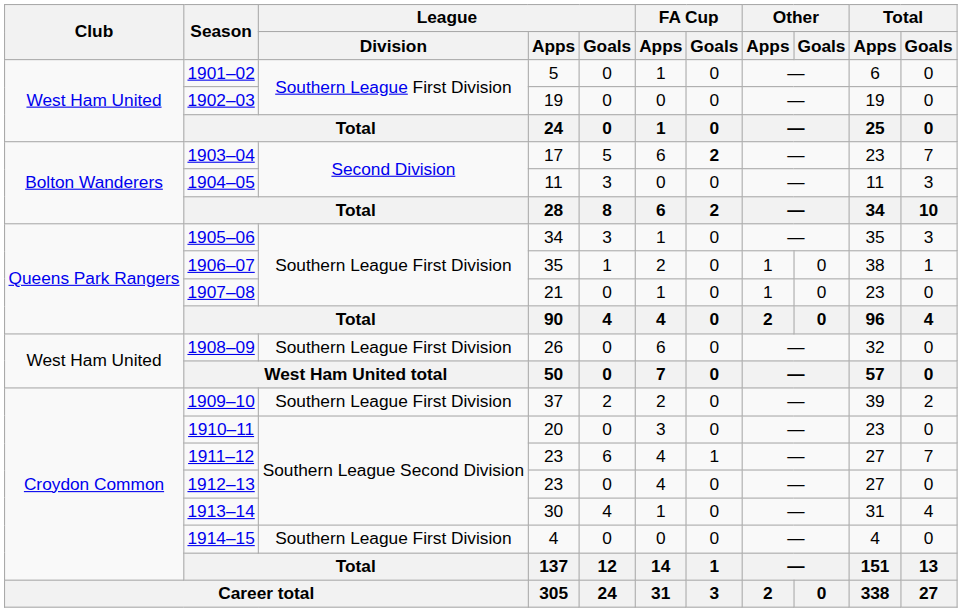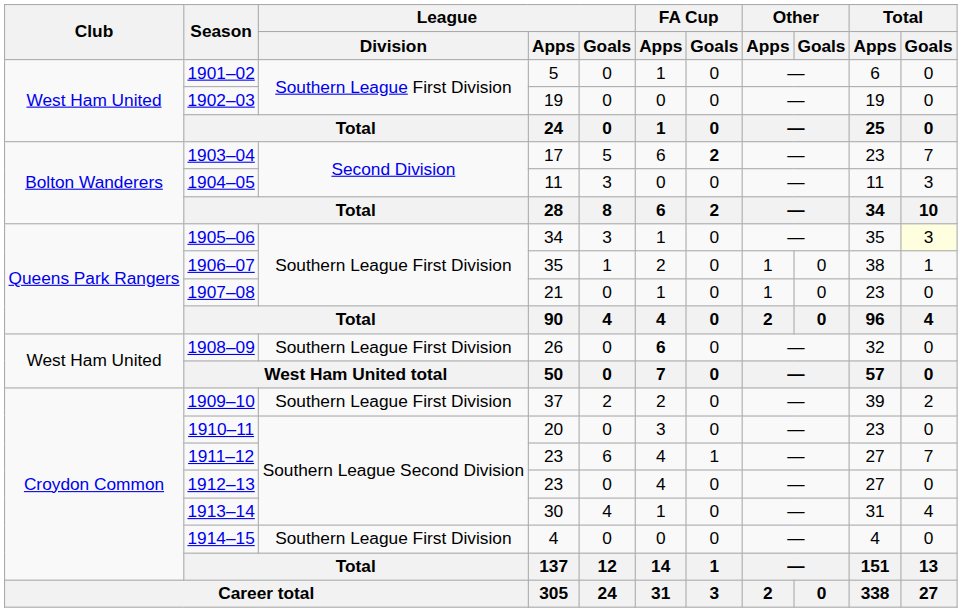(929, 237) no background -> (929, 237) lightyellow background
(661, 347) normal -> (661, 347) bold
